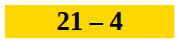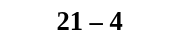(90, 21) gold background -> (90, 21) no background
